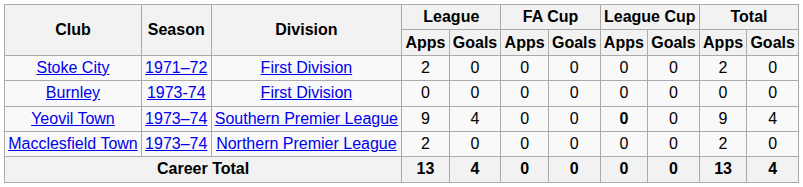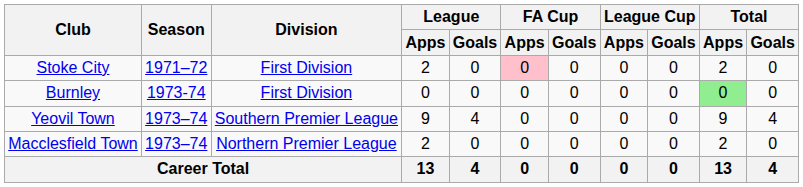(525, 67) no background -> (525, 67) pink background
(723, 93) no background -> (723, 93) lightgreen background
(624, 118) bold -> (624, 118) normal
